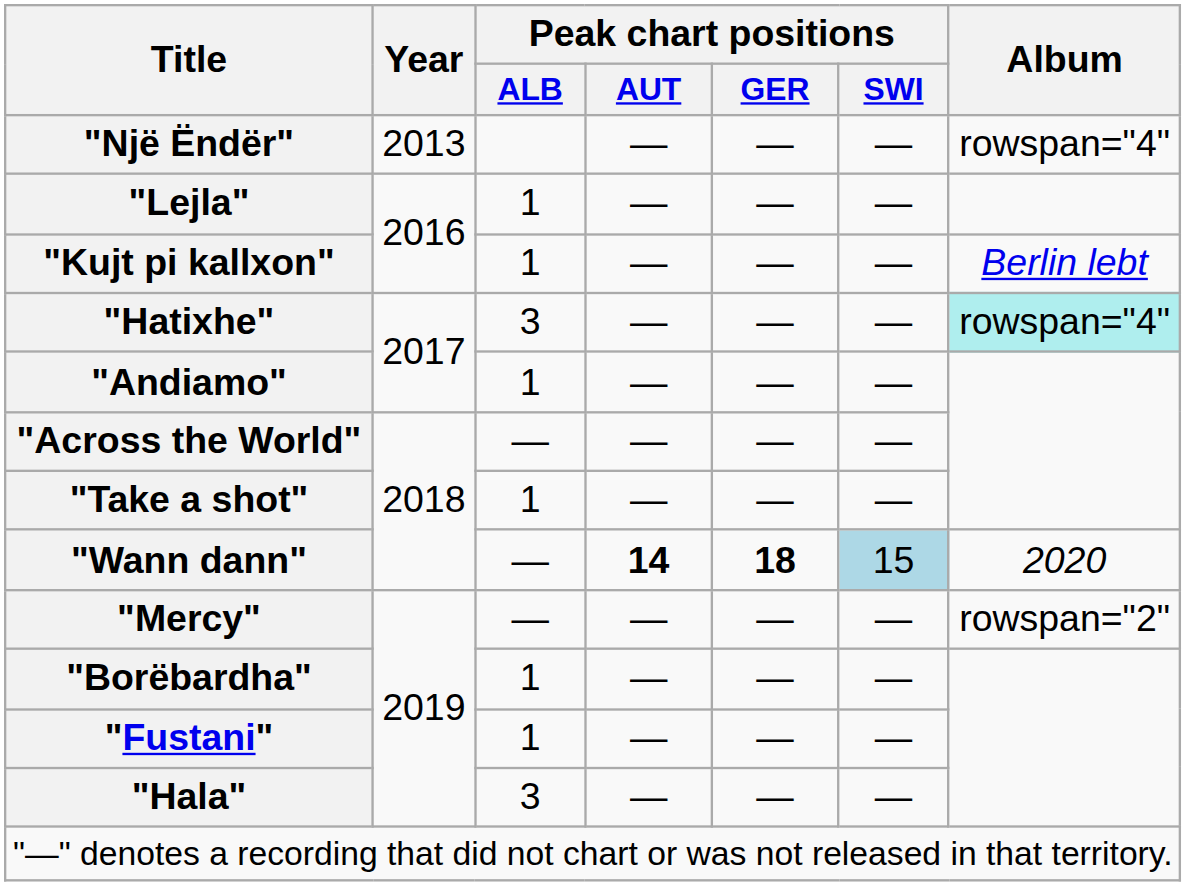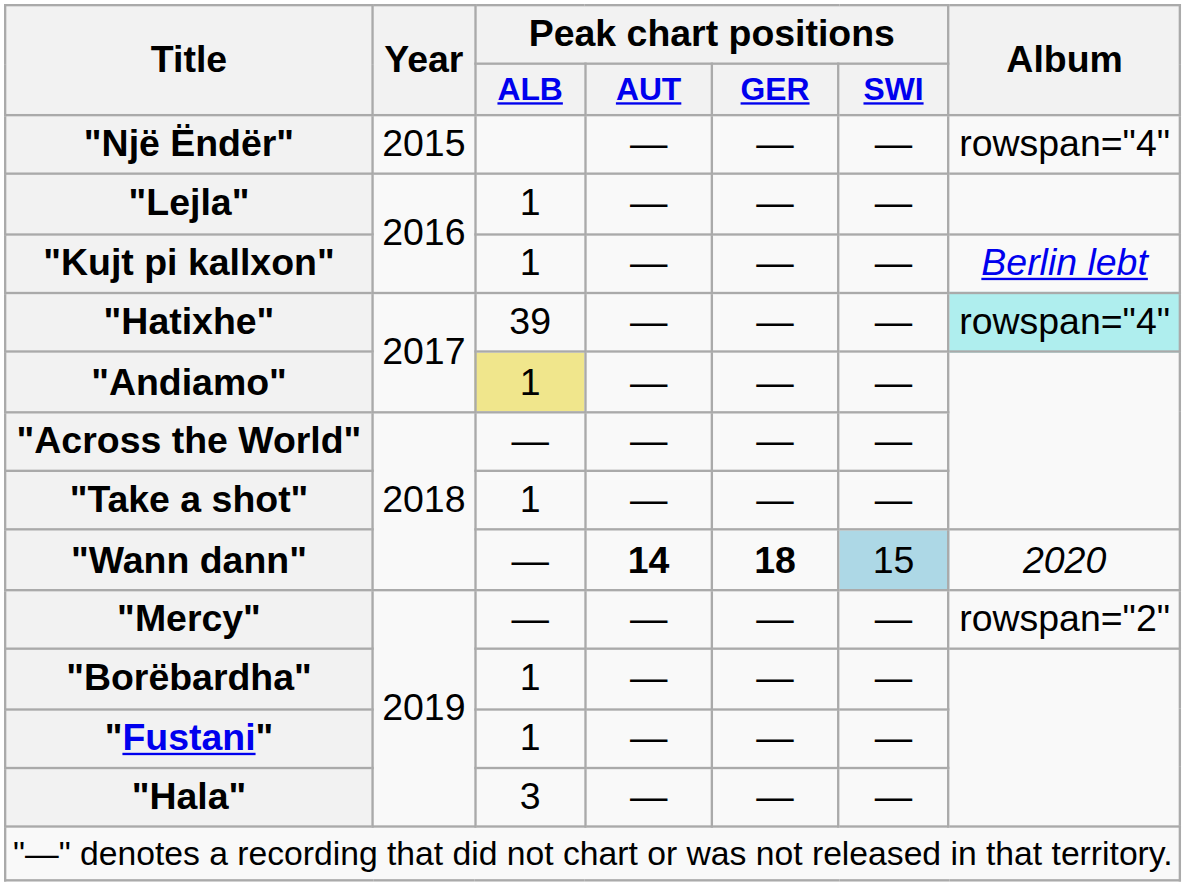(424, 143) 2013 -> (424, 143) 2015
(530, 321) 3 -> (530, 321) 39
(530, 381) no background -> (530, 381) khaki background
